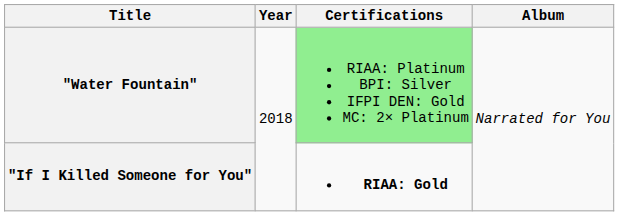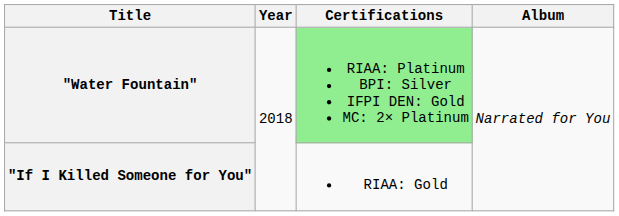(384, 185) bold -> (384, 185) normal
